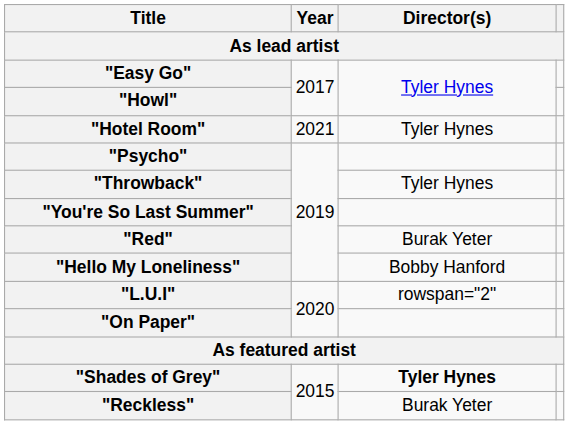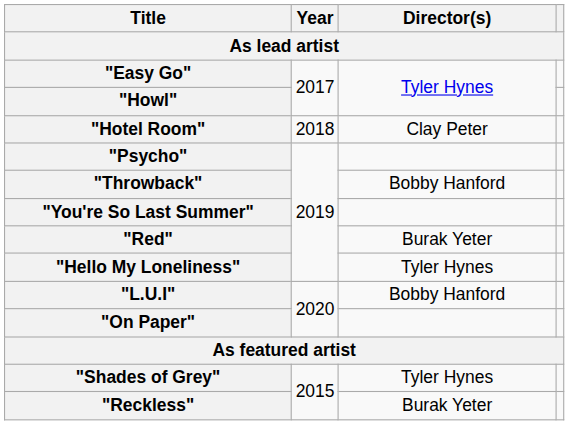(315, 128) 2021 -> (315, 128) 2018
(447, 128) Tyler Hynes -> (447, 128) Clay Peter
(447, 184) Tyler Hynes -> (447, 184) Bobby Hanford
(447, 267) Bobby Hanford -> (447, 267) Tyler Hynes
(447, 294) rowspan="2" -> (447, 294) Bobby Hanford
(447, 377) bold -> (447, 377) normal
